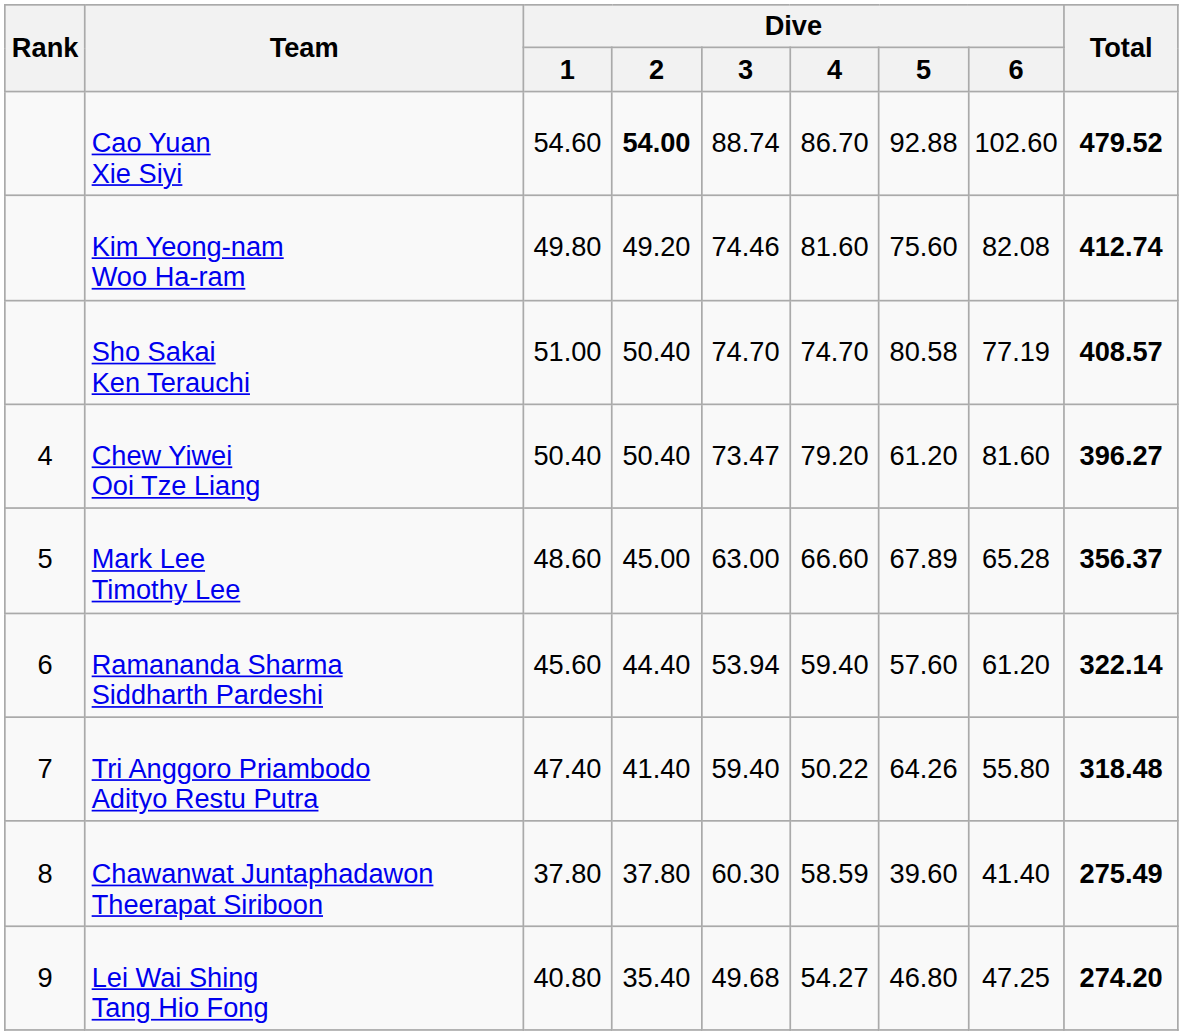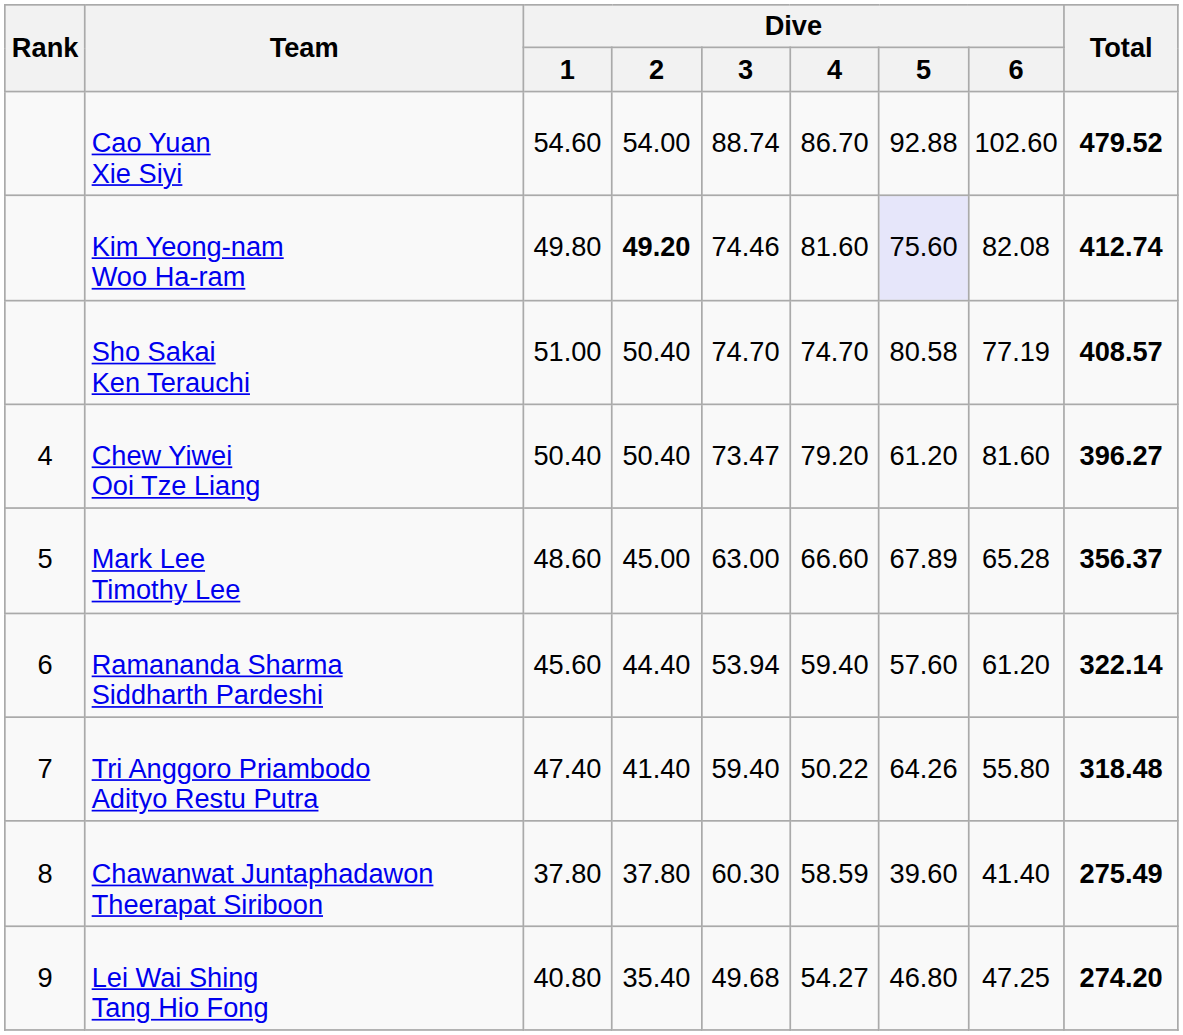(656, 142) bold -> (656, 142) normal
(656, 247) normal -> (656, 247) bold
(924, 247) no background -> (924, 247) lavender background
